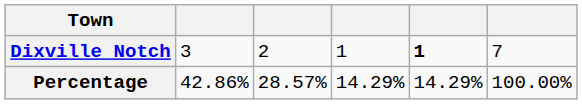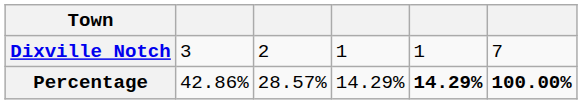(419, 51) bold -> (419, 51) normal
(448, 83) normal -> (448, 83) bold
(532, 83) normal -> (532, 83) bold
